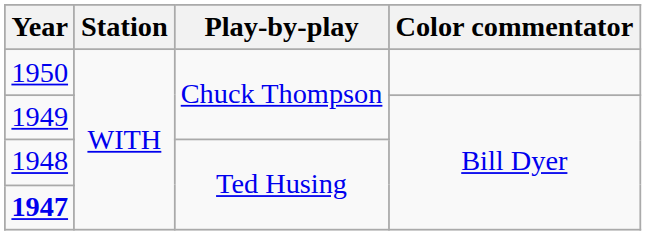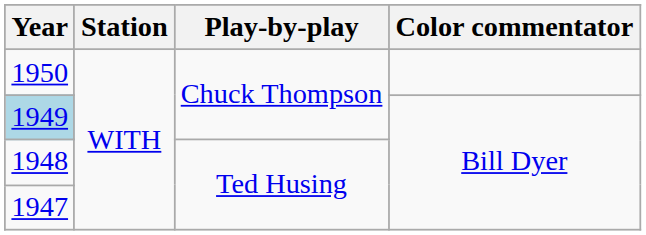(40, 116) no background -> (40, 116) lightblue background
(40, 206) bold -> (40, 206) normal
